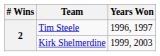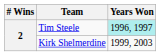(131, 27) no background -> (131, 27) paleturquoise background
